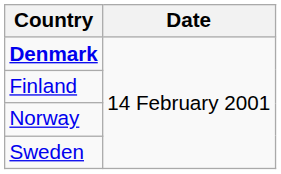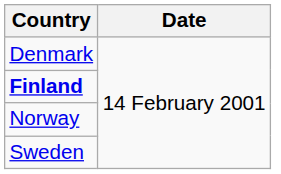(54, 53) bold -> (51, 53) normal
(43, 86) normal -> (46, 86) bold
